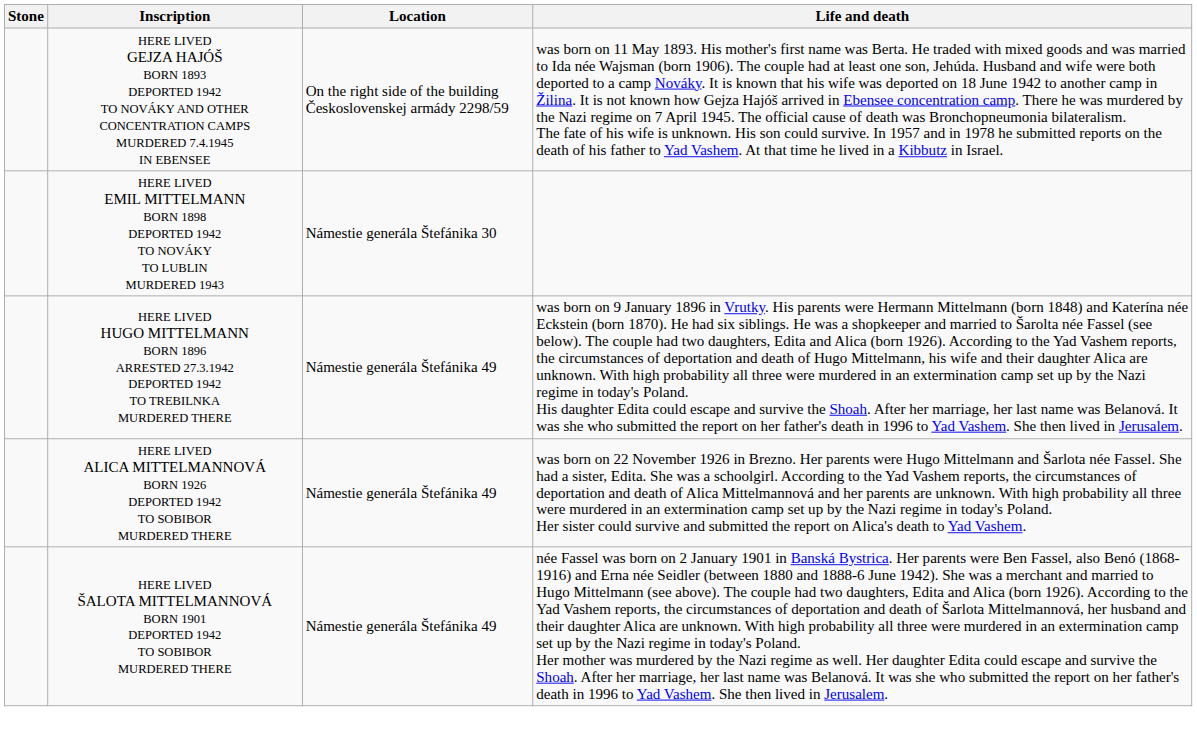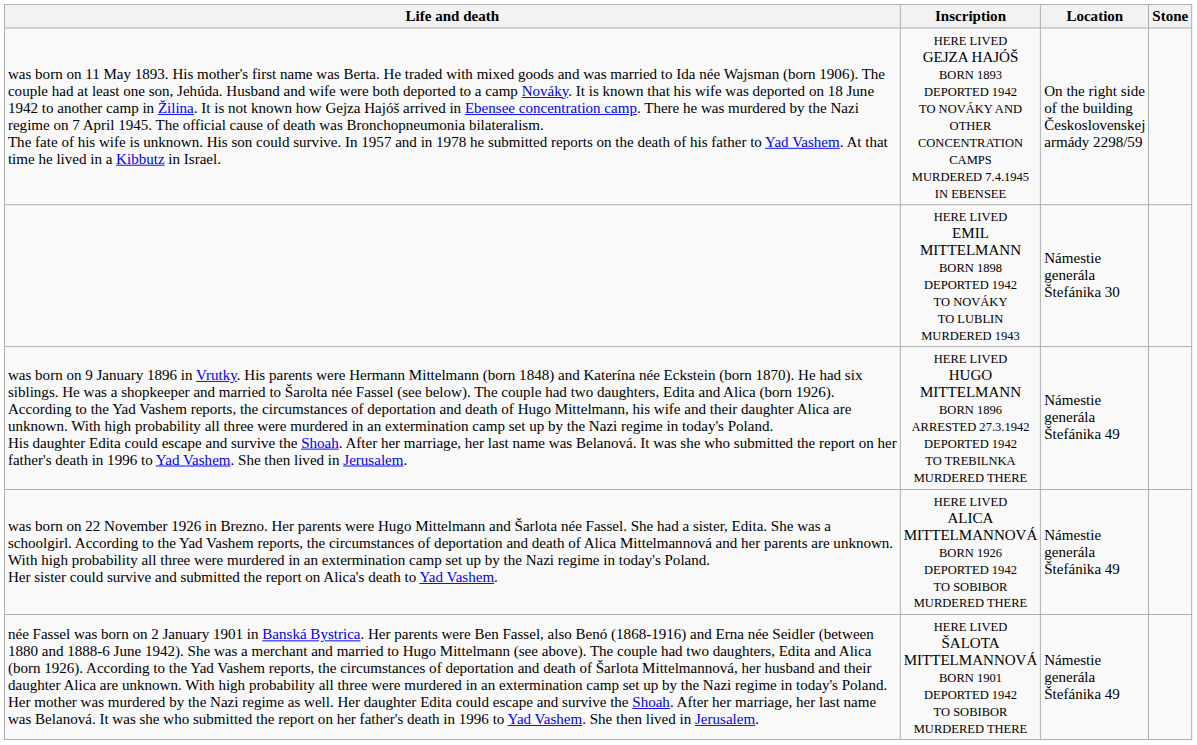columns swapped: (26, 16) <-> (862, 16)
